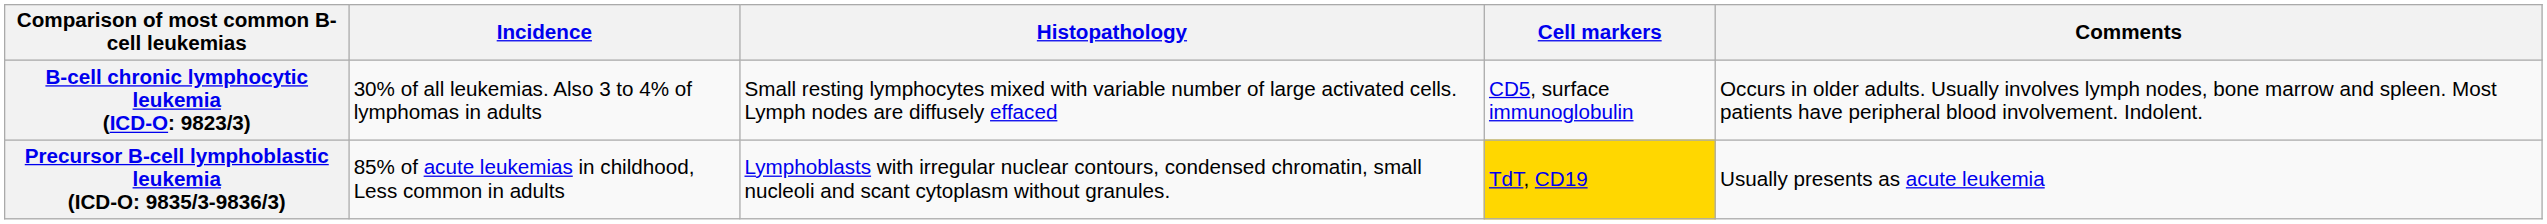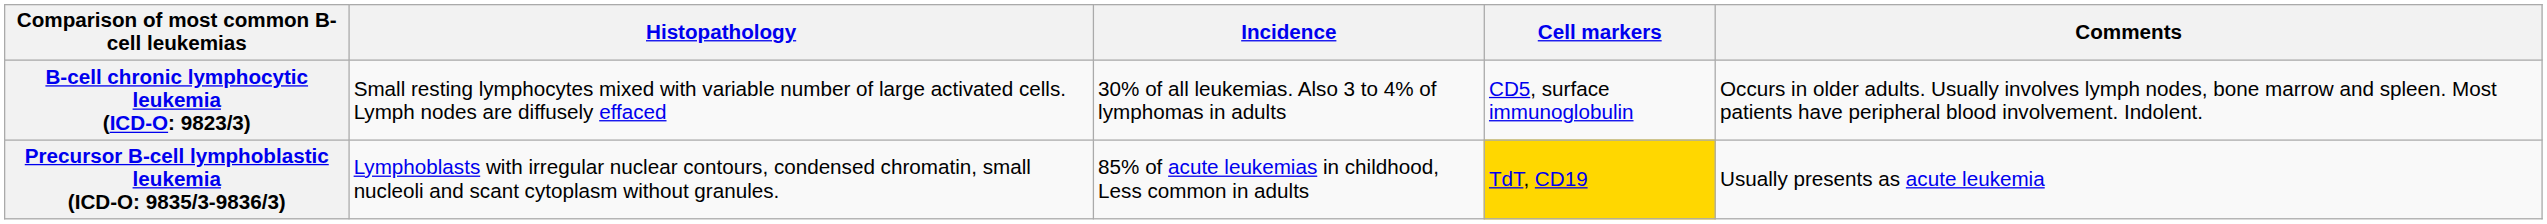columns swapped: (544, 32) <-> (1112, 32)
